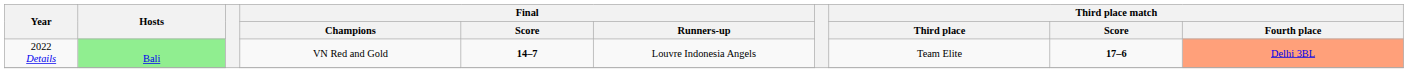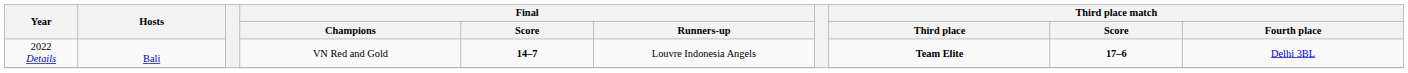(152, 59) lightgreen background -> (152, 59) no background
(940, 53) normal -> (940, 53) bold
(1293, 53) lightsalmon background -> (1293, 53) no background
